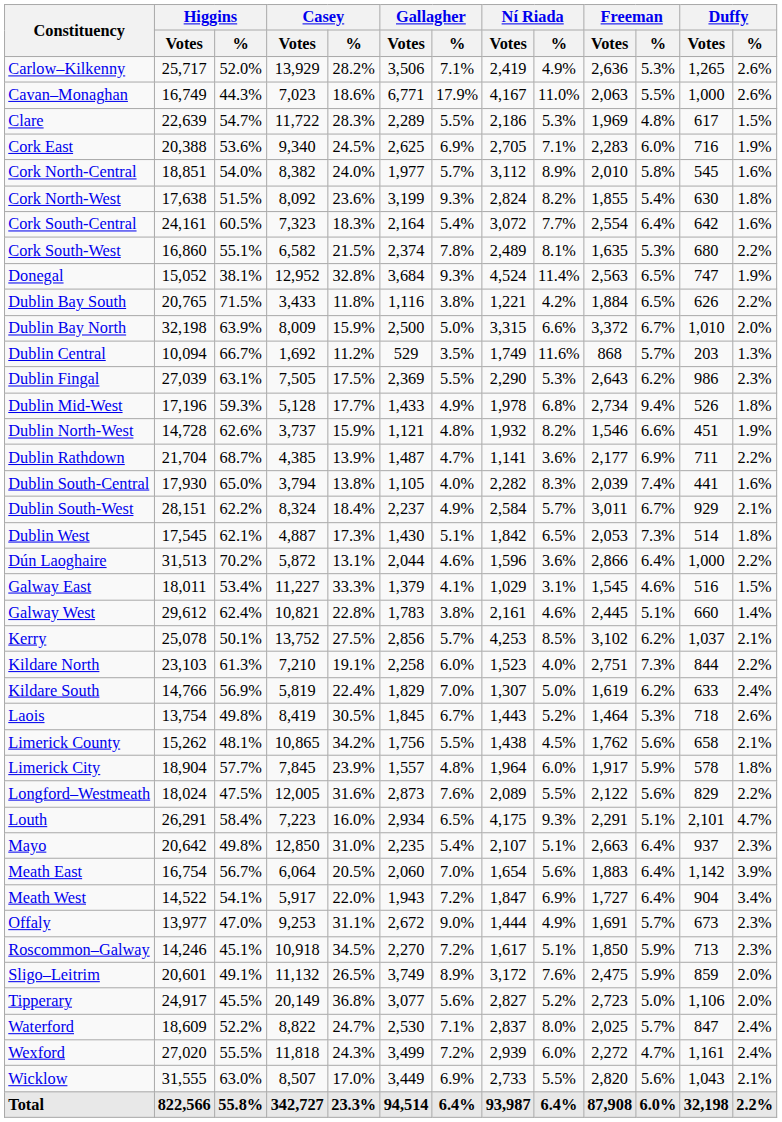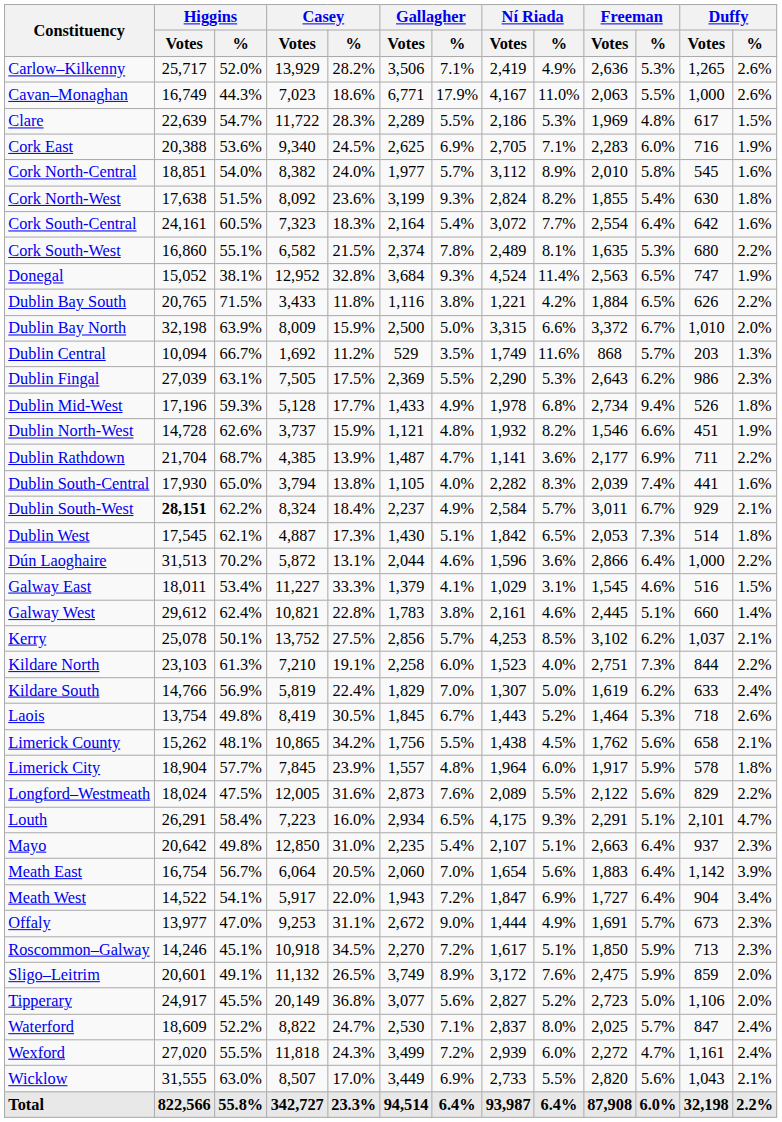(184, 509) normal -> (184, 509) bold
